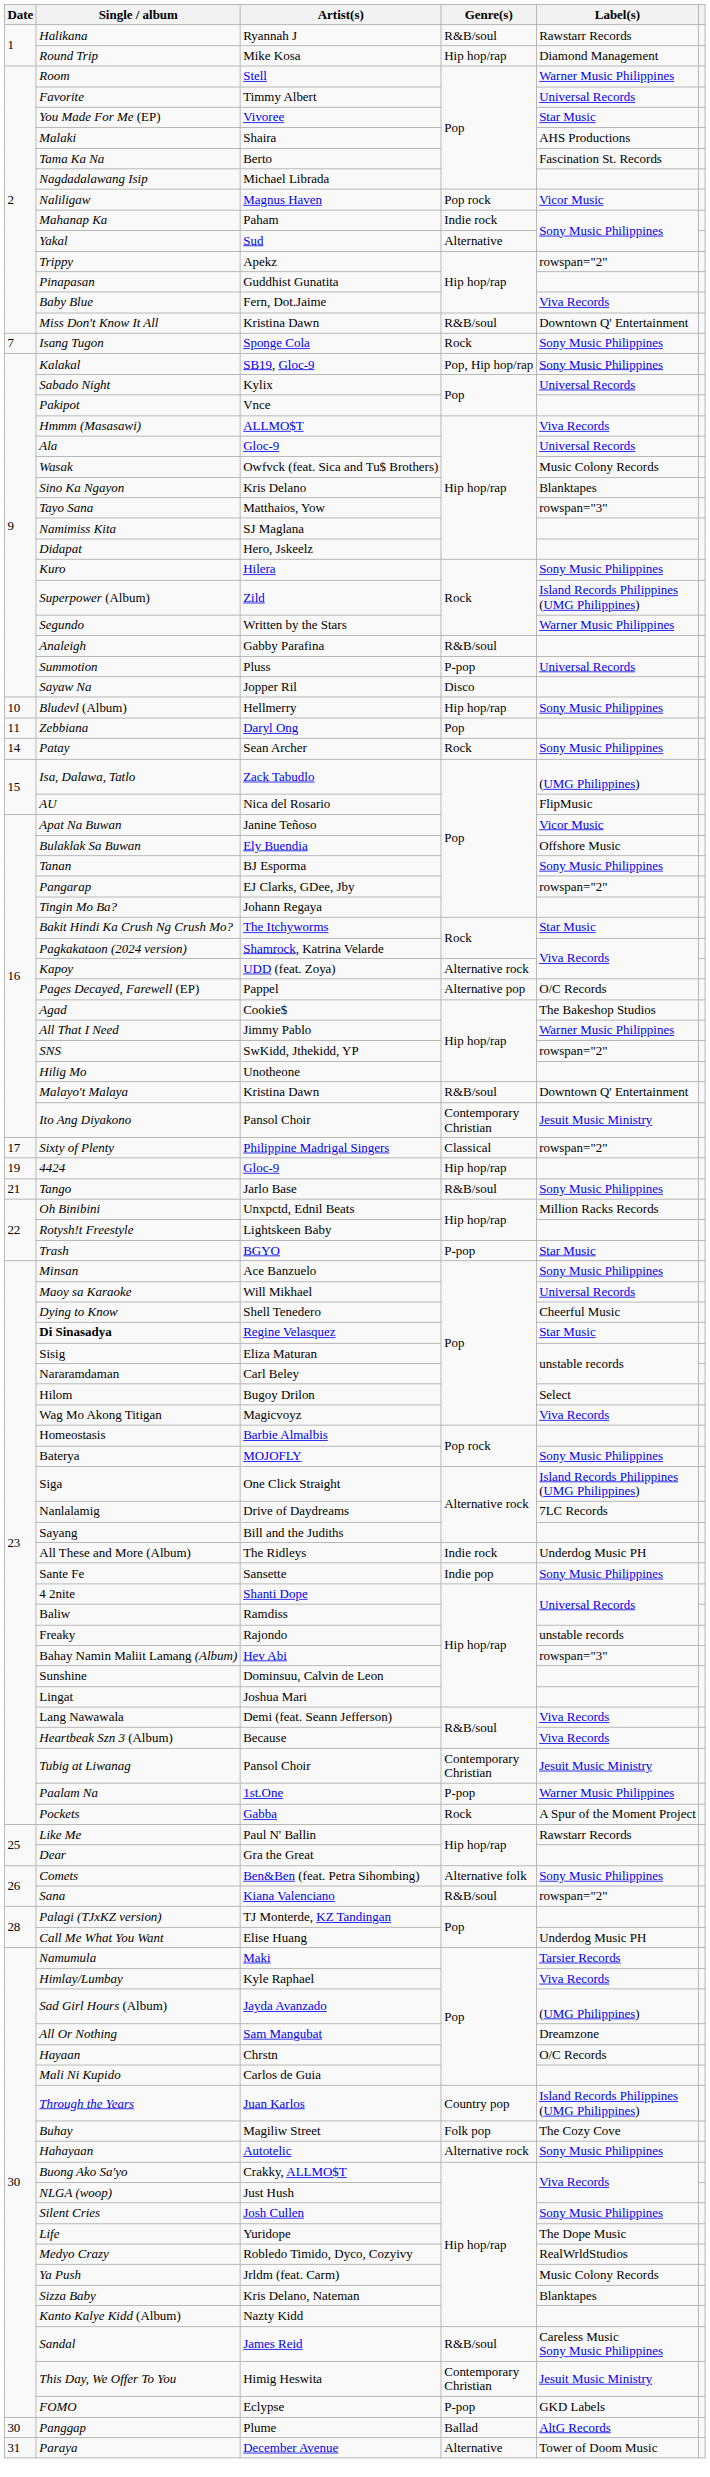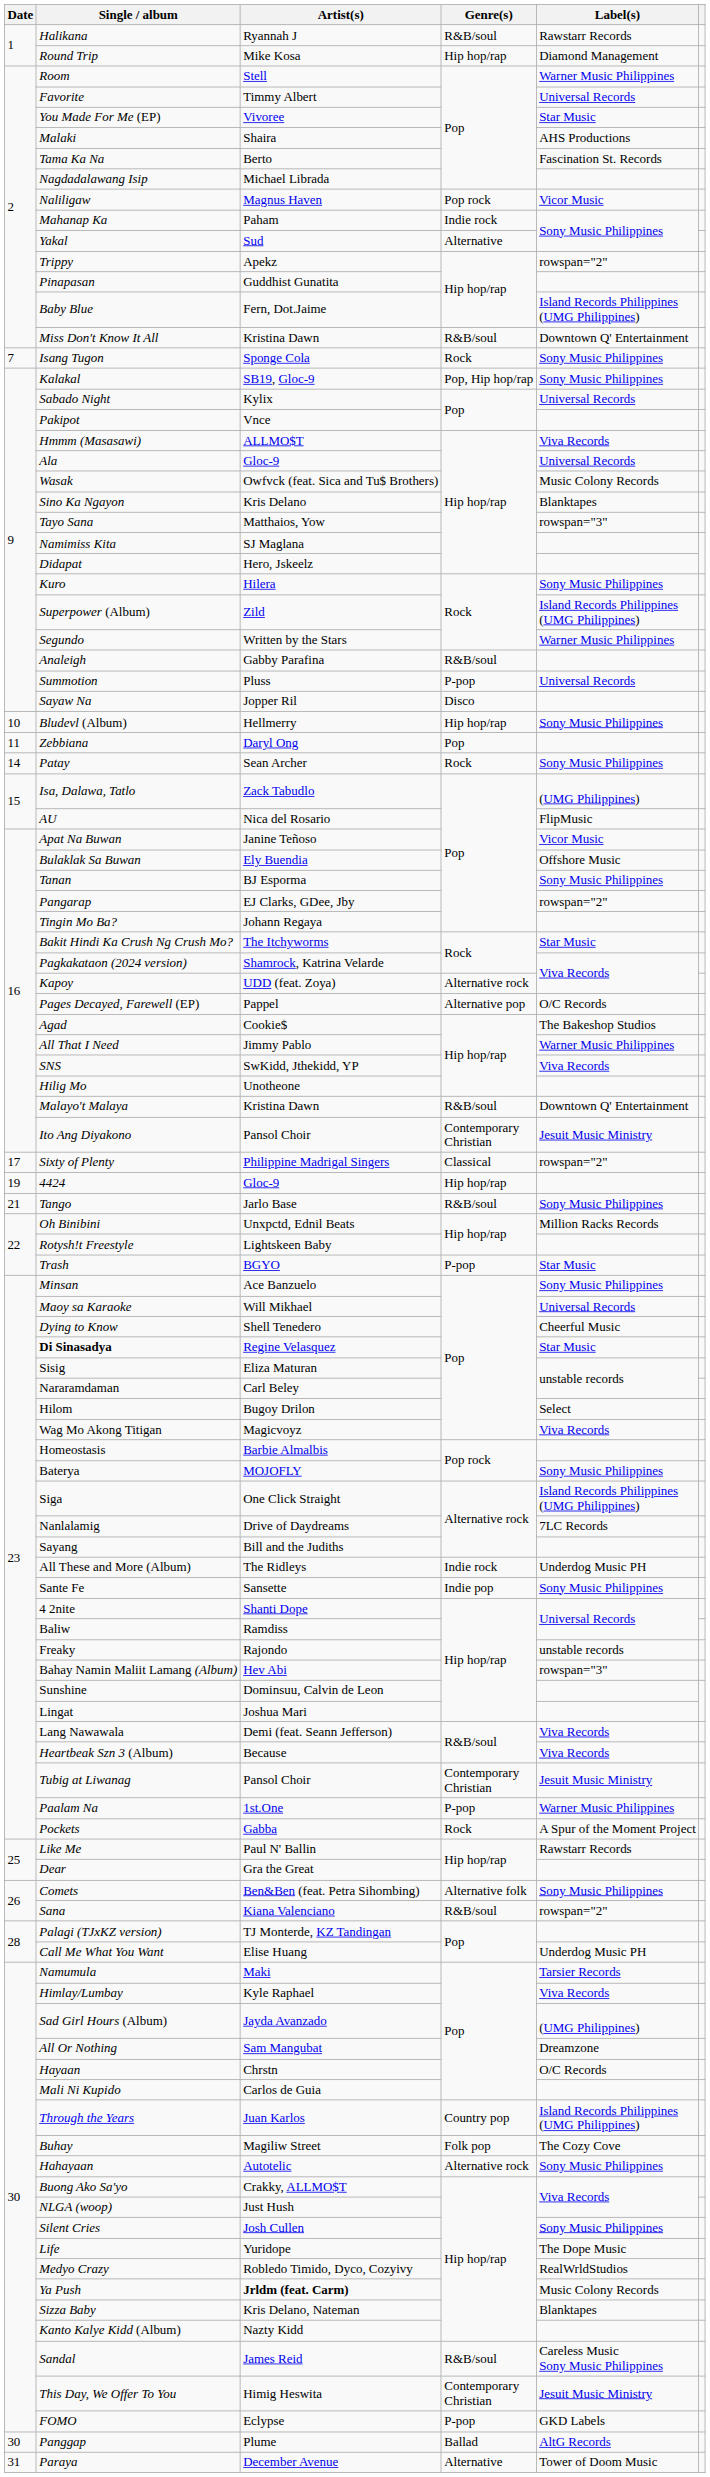(574, 302) Viva Records -> (609, 309) Island Records Philippines (UMG Philippines)
(573, 1051) rowspan="2" -> (574, 1065) Viva Records
(291, 2274) normal -> (296, 2289) bold
